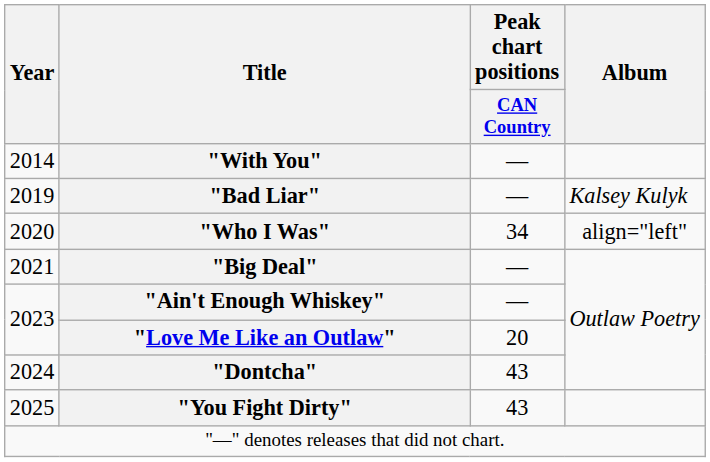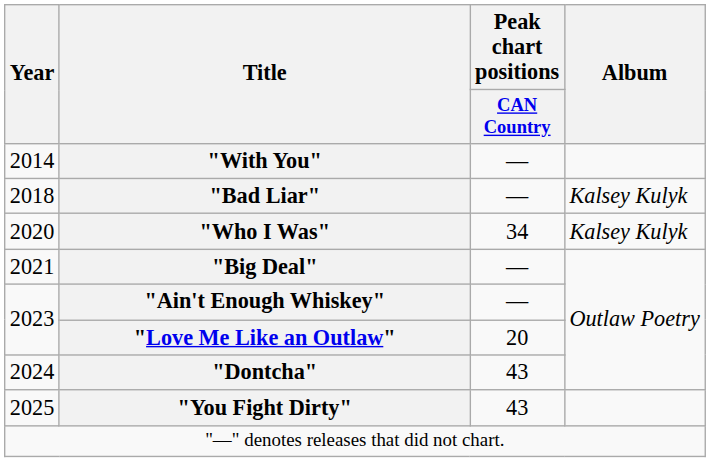(32, 195) 2019 -> (32, 195) 2018
(635, 231) align="left" -> (628, 231) Kalsey Kulyk
